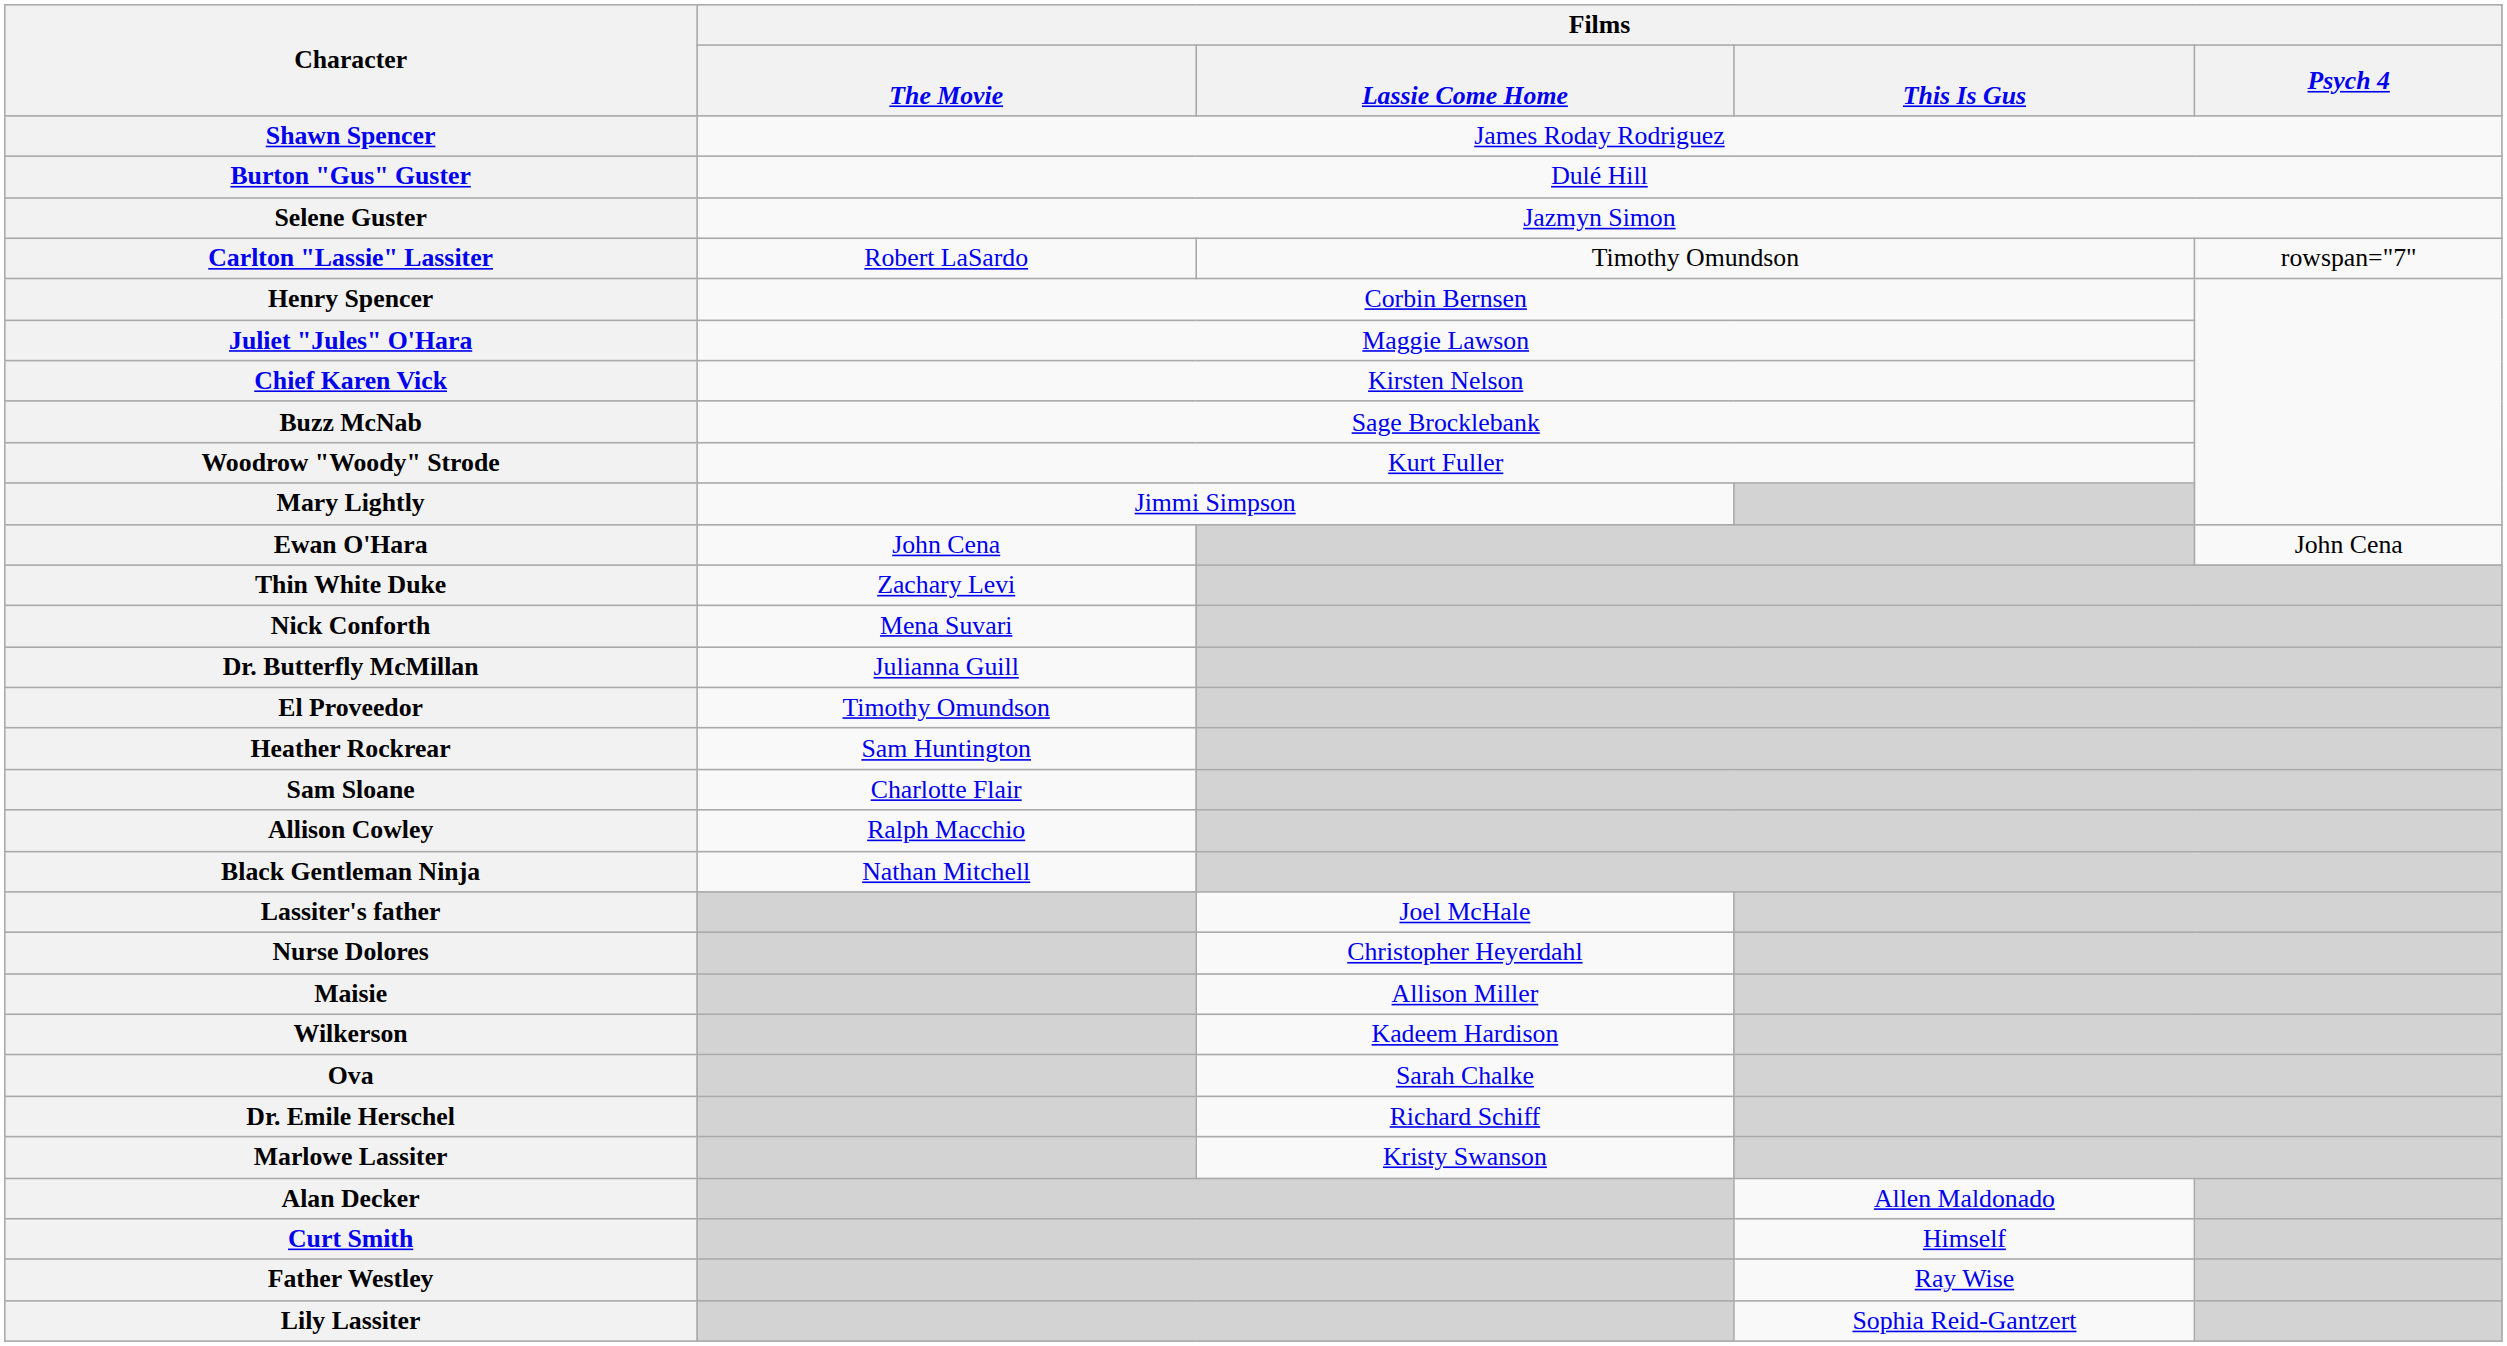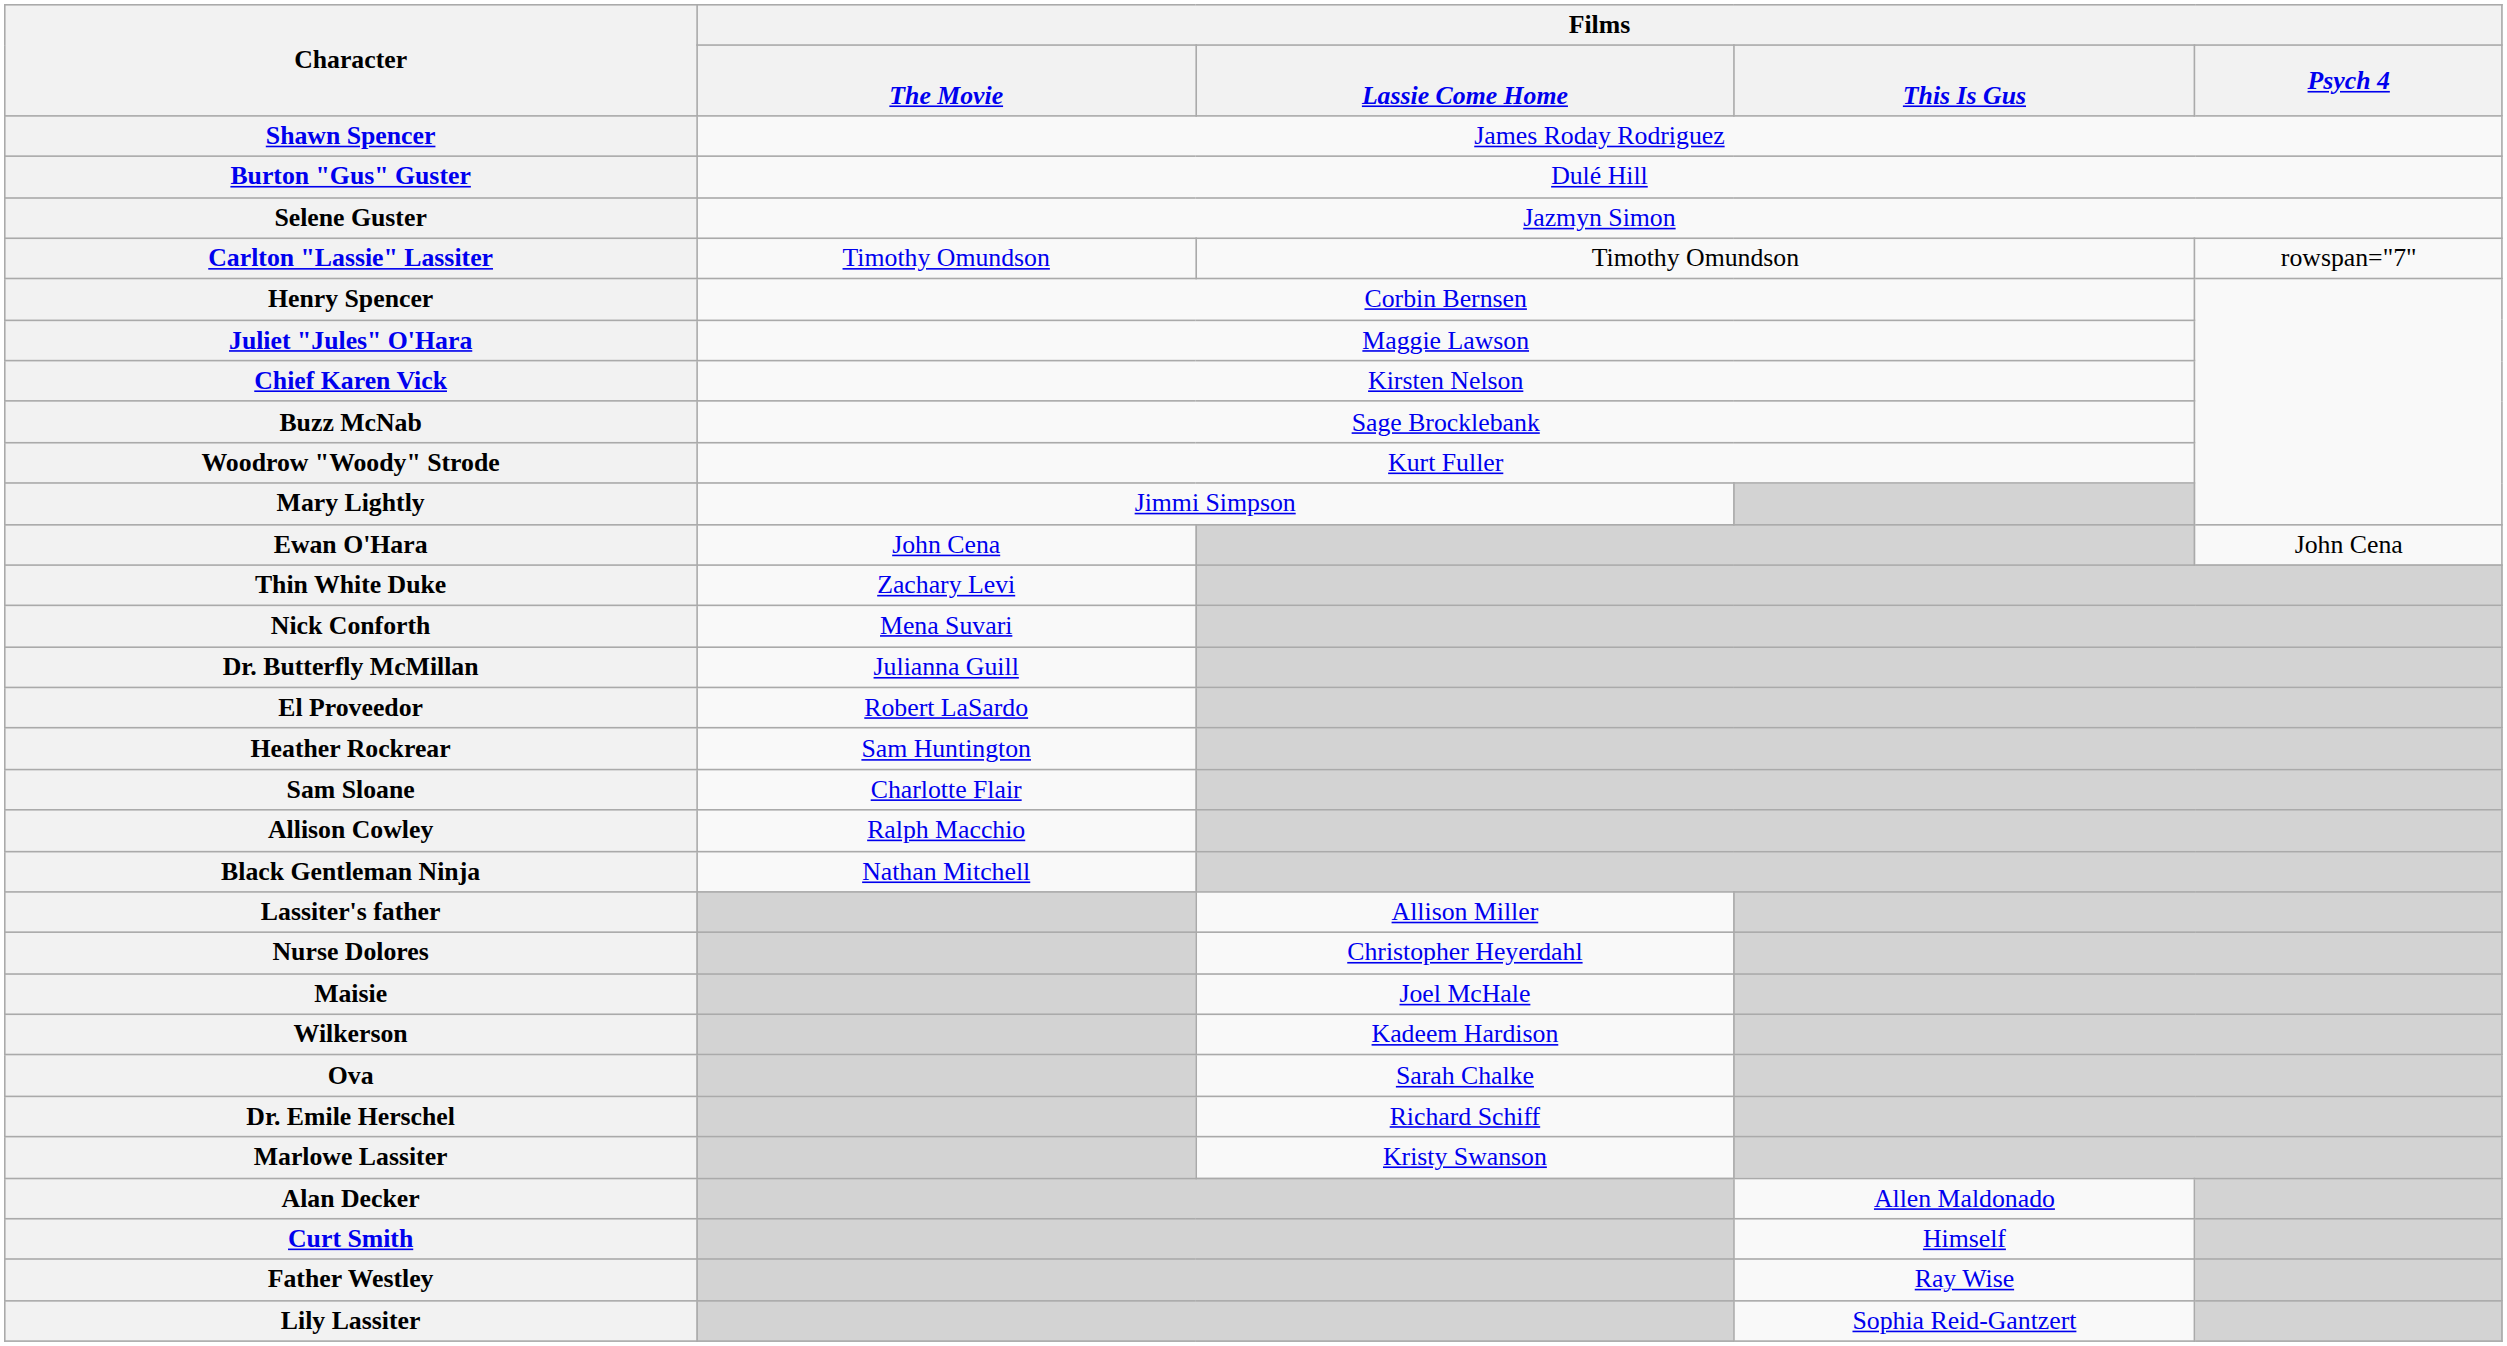(946, 258) Robert LaSardo -> (946, 258) Timothy Omundson
(946, 707) Timothy Omundson -> (946, 707) Robert LaSardo
(1465, 911) Joel McHale -> (1465, 911) Allison Miller
(1465, 993) Allison Miller -> (1465, 993) Joel McHale
